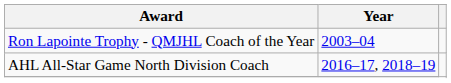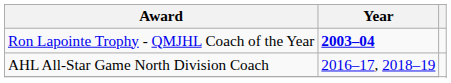(348, 40) normal -> (348, 40) bold
